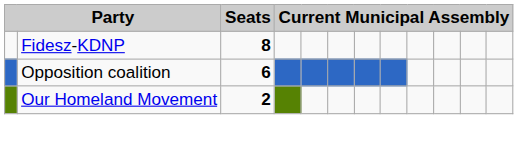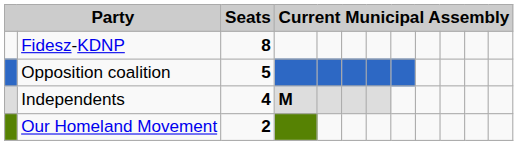(266, 72) 6 -> (266, 72) 5
+ row: (73, 99)
